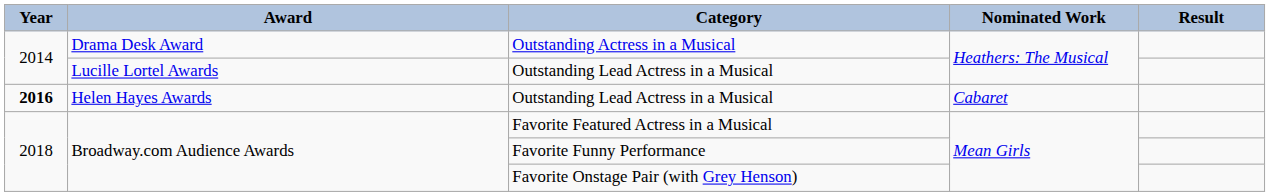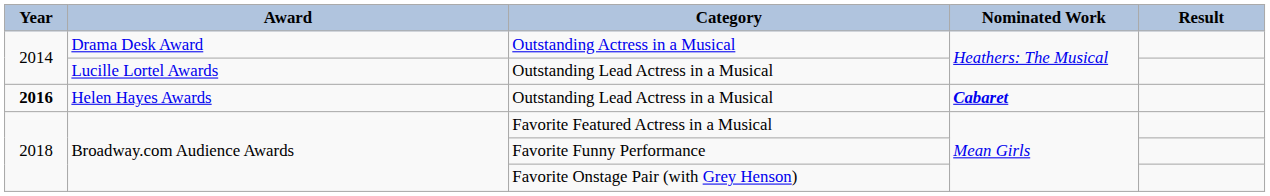(980, 97) normal -> (981, 97) bold
